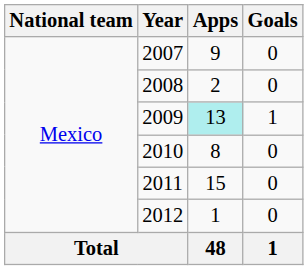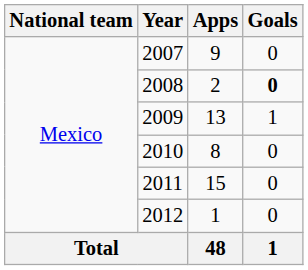(273, 85) normal -> (273, 85) bold
(215, 118) paleturquoise background -> (215, 118) no background
